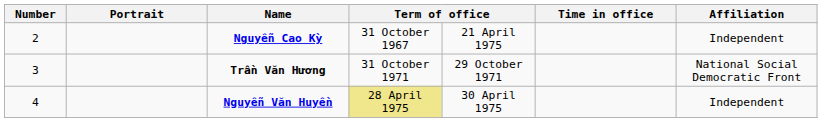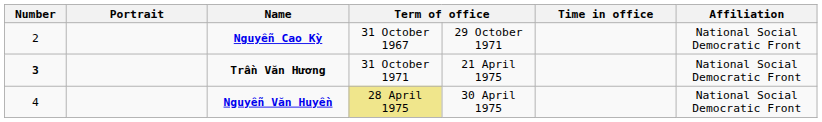(488, 39) 21 April 1975 -> (488, 39) 29 October 1971
(747, 39) Independent -> (747, 39) National Social Democratic Front
(35, 70) normal -> (35, 70) bold
(488, 70) 29 October 1971 -> (488, 70) 21 April 1975
(747, 102) Independent -> (747, 102) National Social Democratic Front
